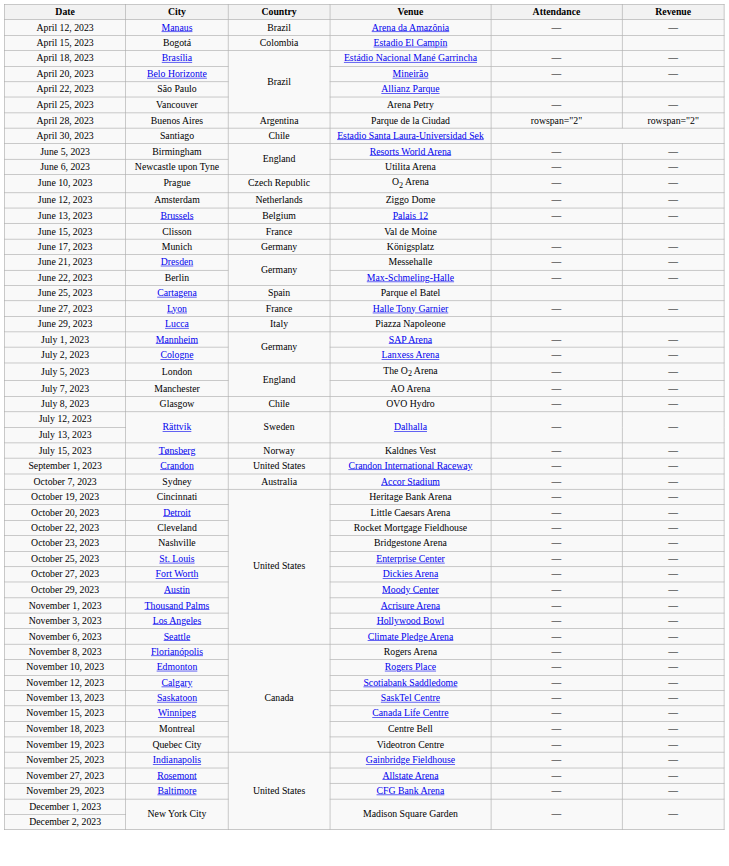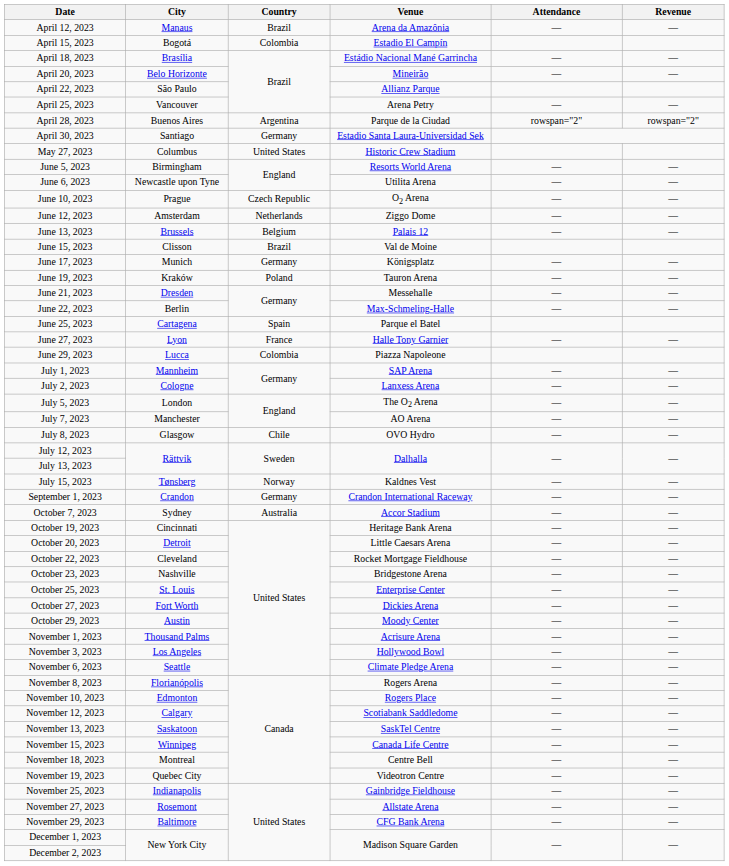(279, 136) Chile -> (279, 136) Germany
+ row: (65, 151)
(279, 231) France -> (279, 246) Brazil
+ row: (65, 277)
(279, 324) Italy -> (279, 355) Colombia
(279, 466) United States -> (279, 497) Germany
